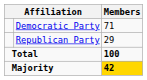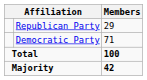rows swapped: (58, 26) <-> (58, 40)
(109, 68) gold background -> (109, 68) no background
